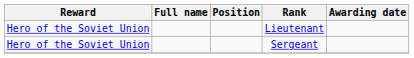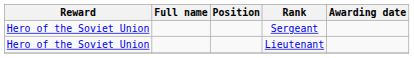rows swapped: (294, 45) <-> (294, 29)
